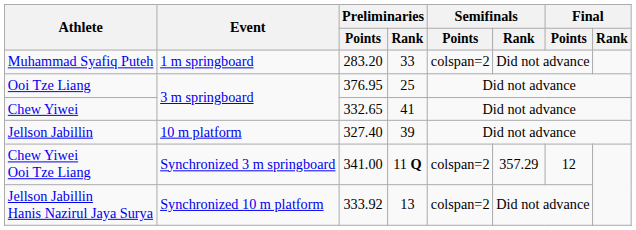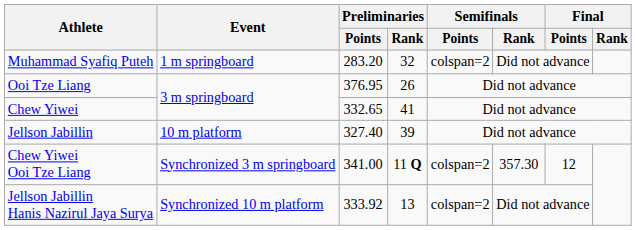(407, 62) 33 -> (407, 62) 32
(407, 85) 25 -> (407, 85) 26
(519, 164) 357.29 -> (519, 164) 357.30
